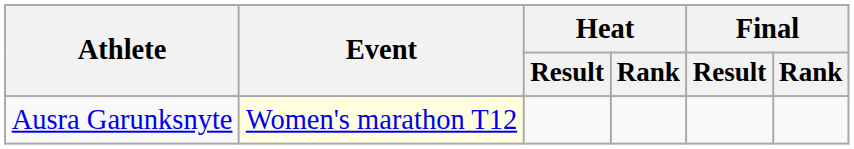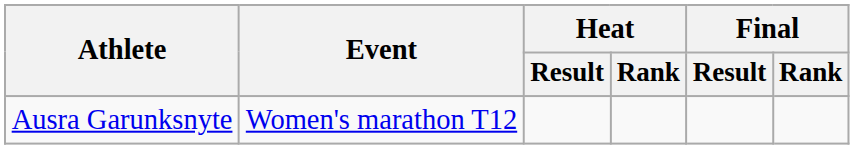(381, 119) lightyellow background -> (381, 119) no background
